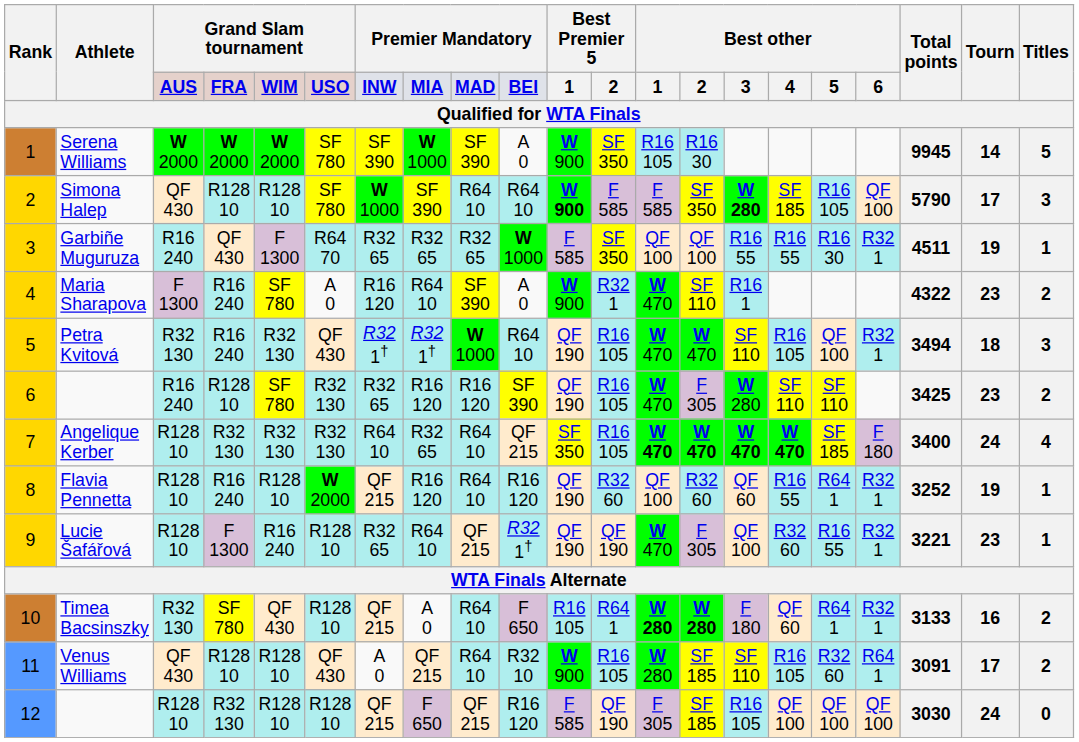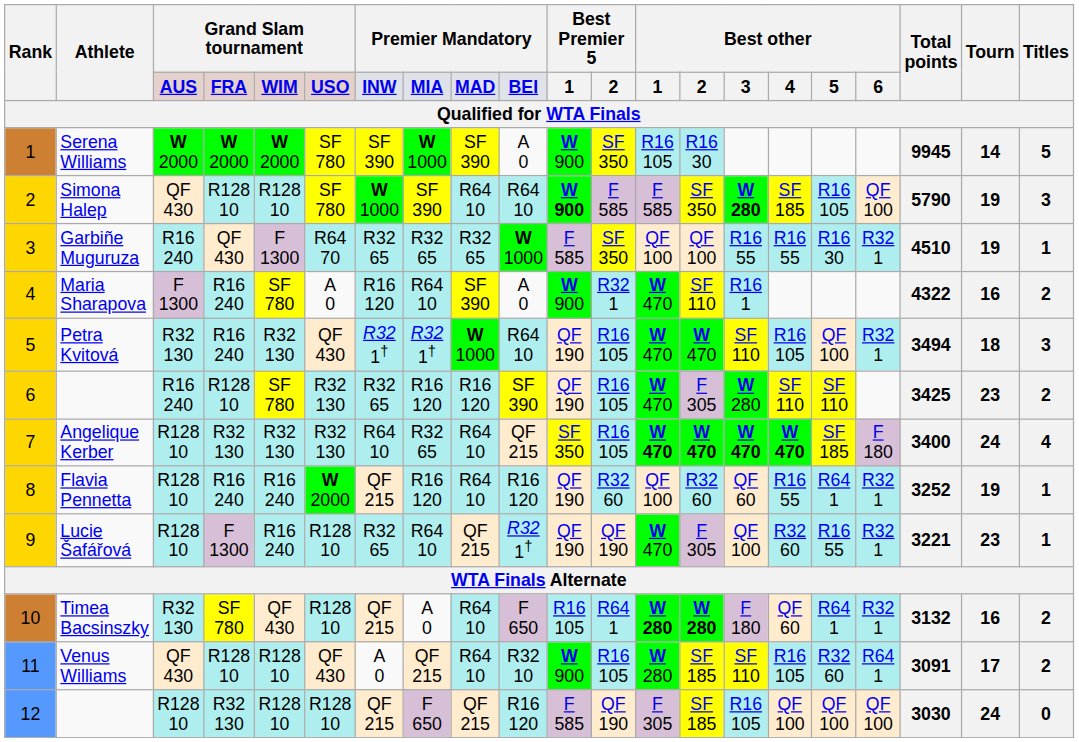(990, 200) 17 -> (990, 200) 19
(931, 247) 4511 -> (931, 247) 4510
(990, 295) 23 -> (990, 295) 16
(280, 490) R128 10 -> (280, 490) R16 240
(931, 618) 3133 -> (931, 618) 3132
